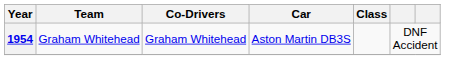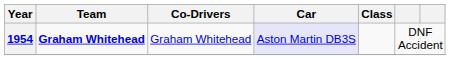(89, 39) normal -> (92, 39) bold
(301, 39) no background -> (306, 39) lavender background
